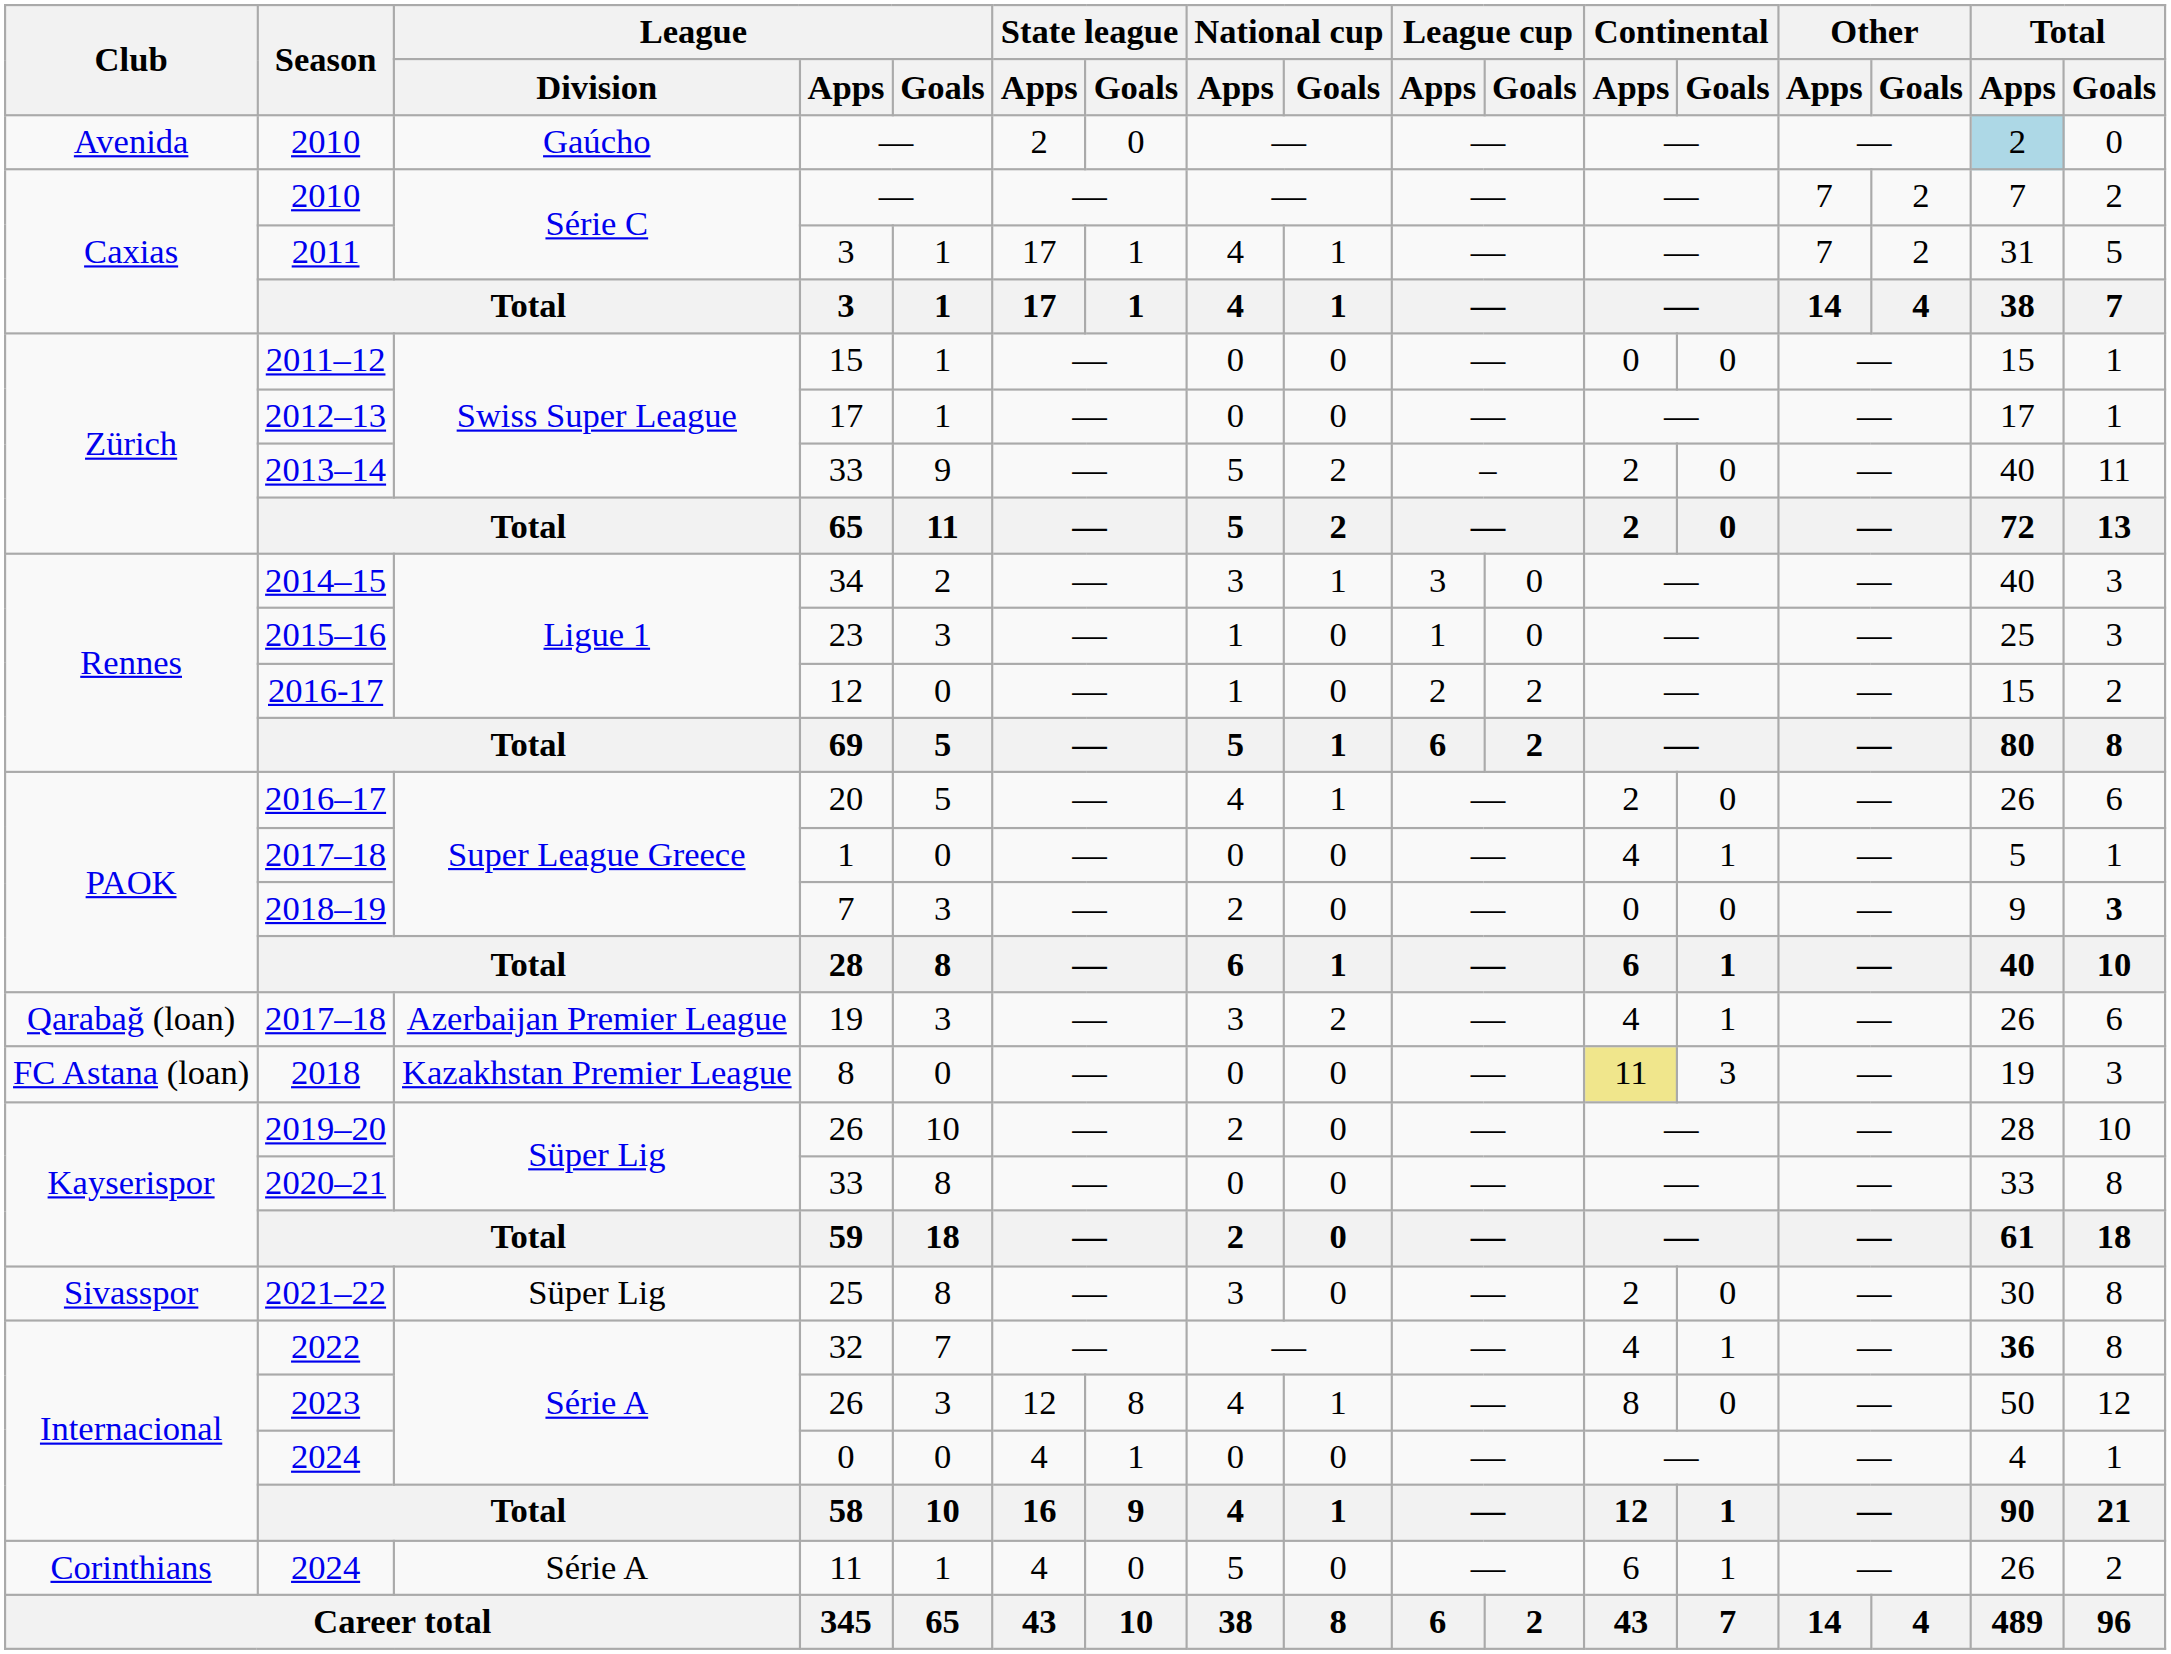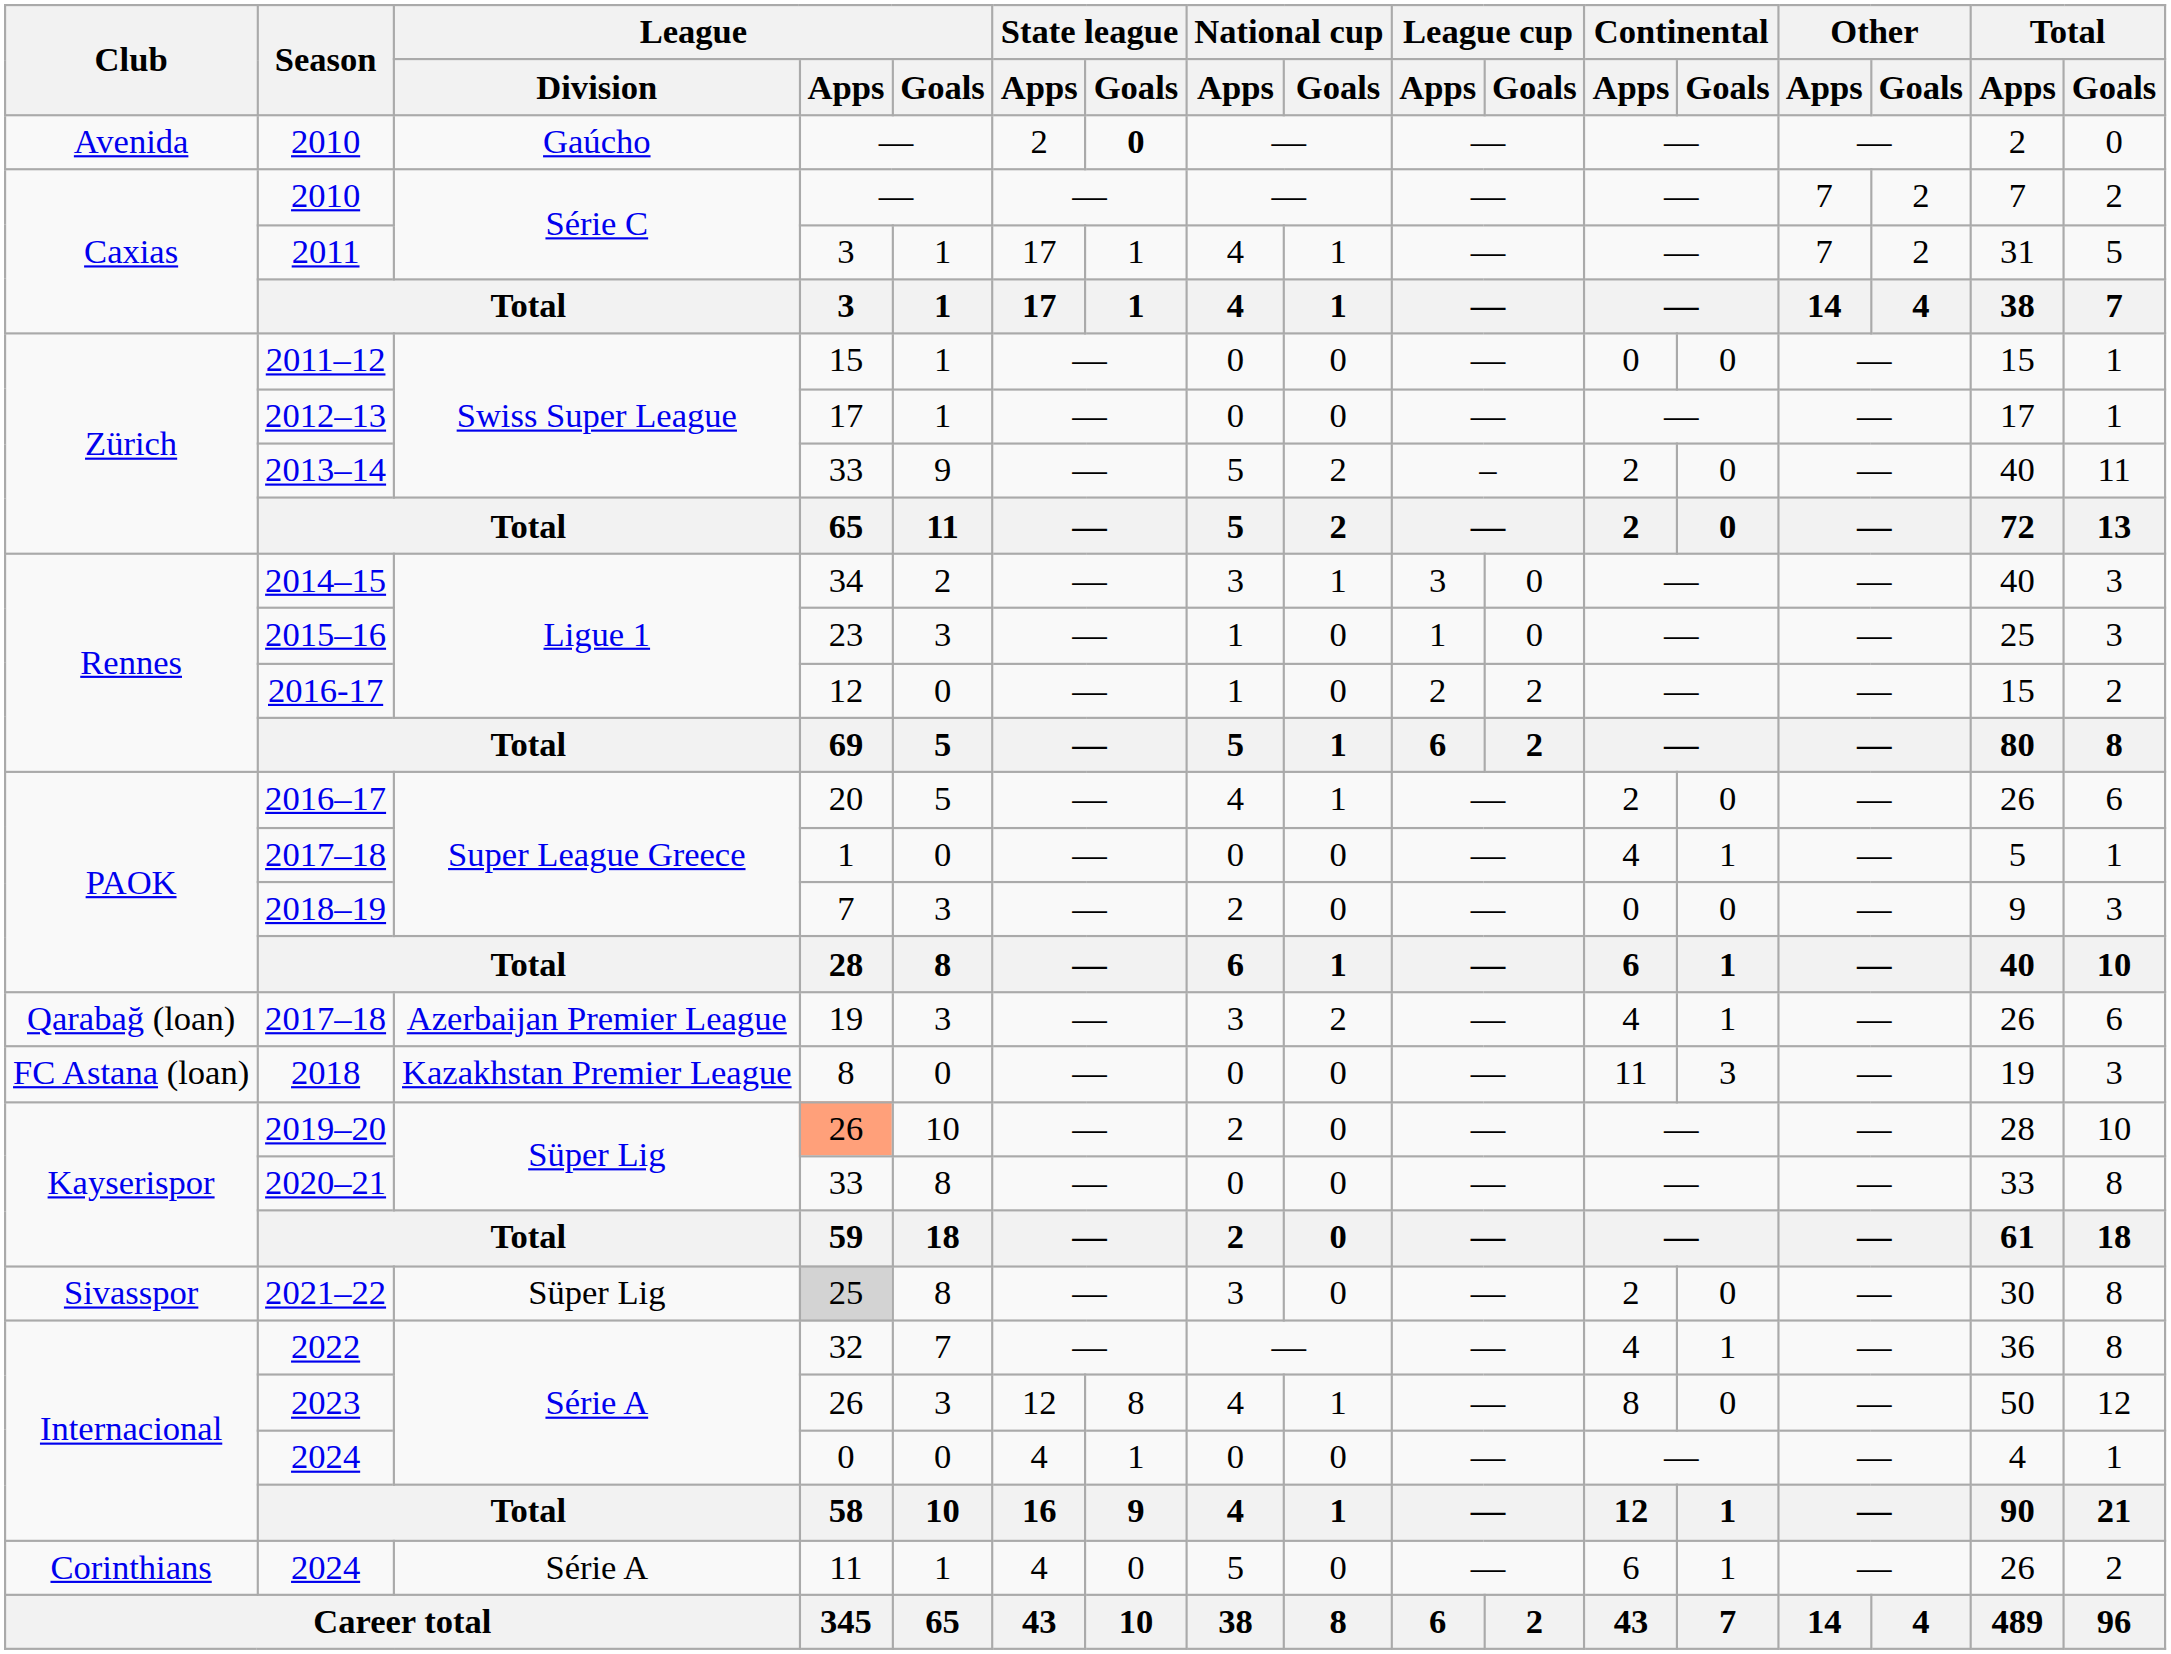(1136, 141) normal -> (1136, 141) bold
(2017, 141) lightblue background -> (2017, 141) no background
(2114, 908) bold -> (2114, 908) normal
(1631, 1073) khaki background -> (1631, 1073) no background
(846, 1128) no background -> (846, 1128) lightsalmon background
(846, 1292) no background -> (846, 1292) lightgrey background
(2017, 1347) bold -> (2017, 1347) normal
